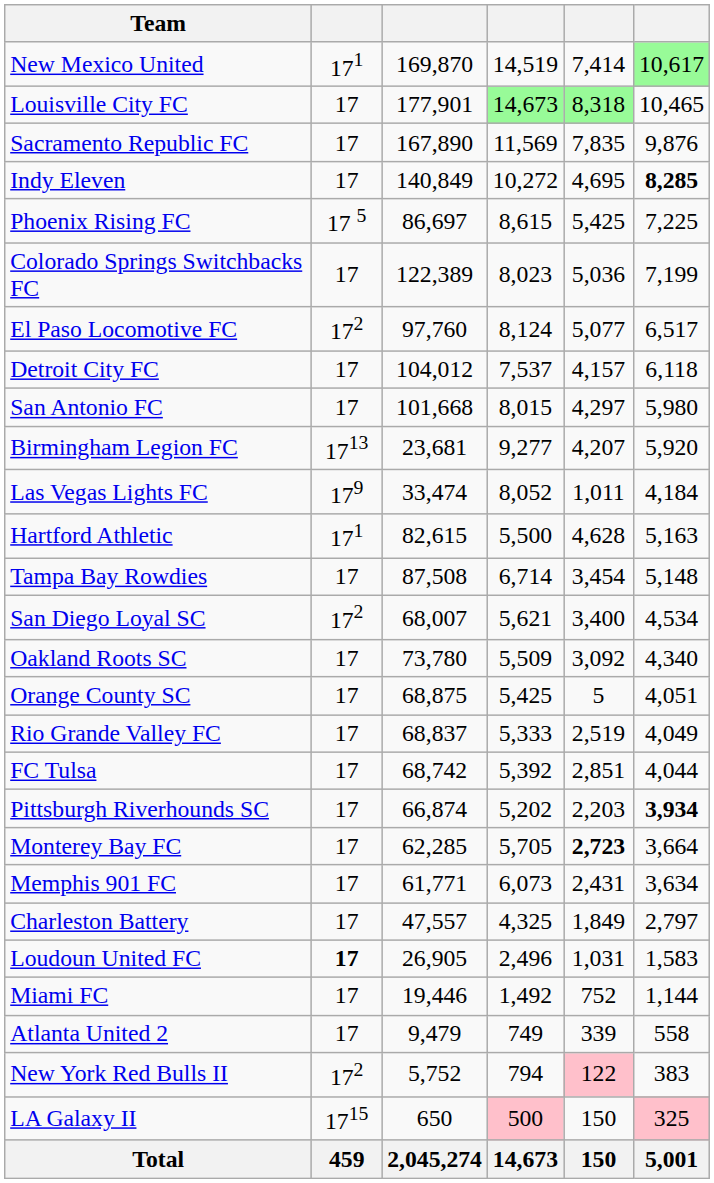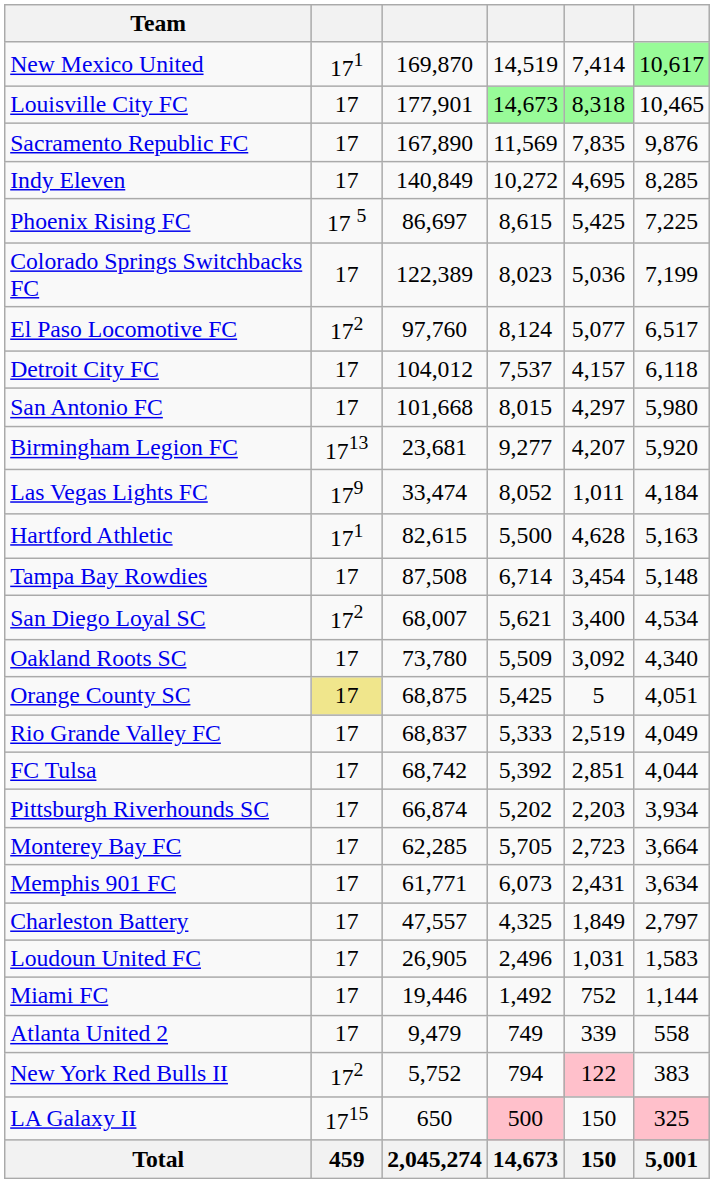(672, 179) bold -> (672, 179) normal
(347, 695) no background -> (347, 695) khaki background
(672, 808) bold -> (672, 808) normal
(598, 845) bold -> (598, 845) normal
(347, 958) bold -> (347, 958) normal
